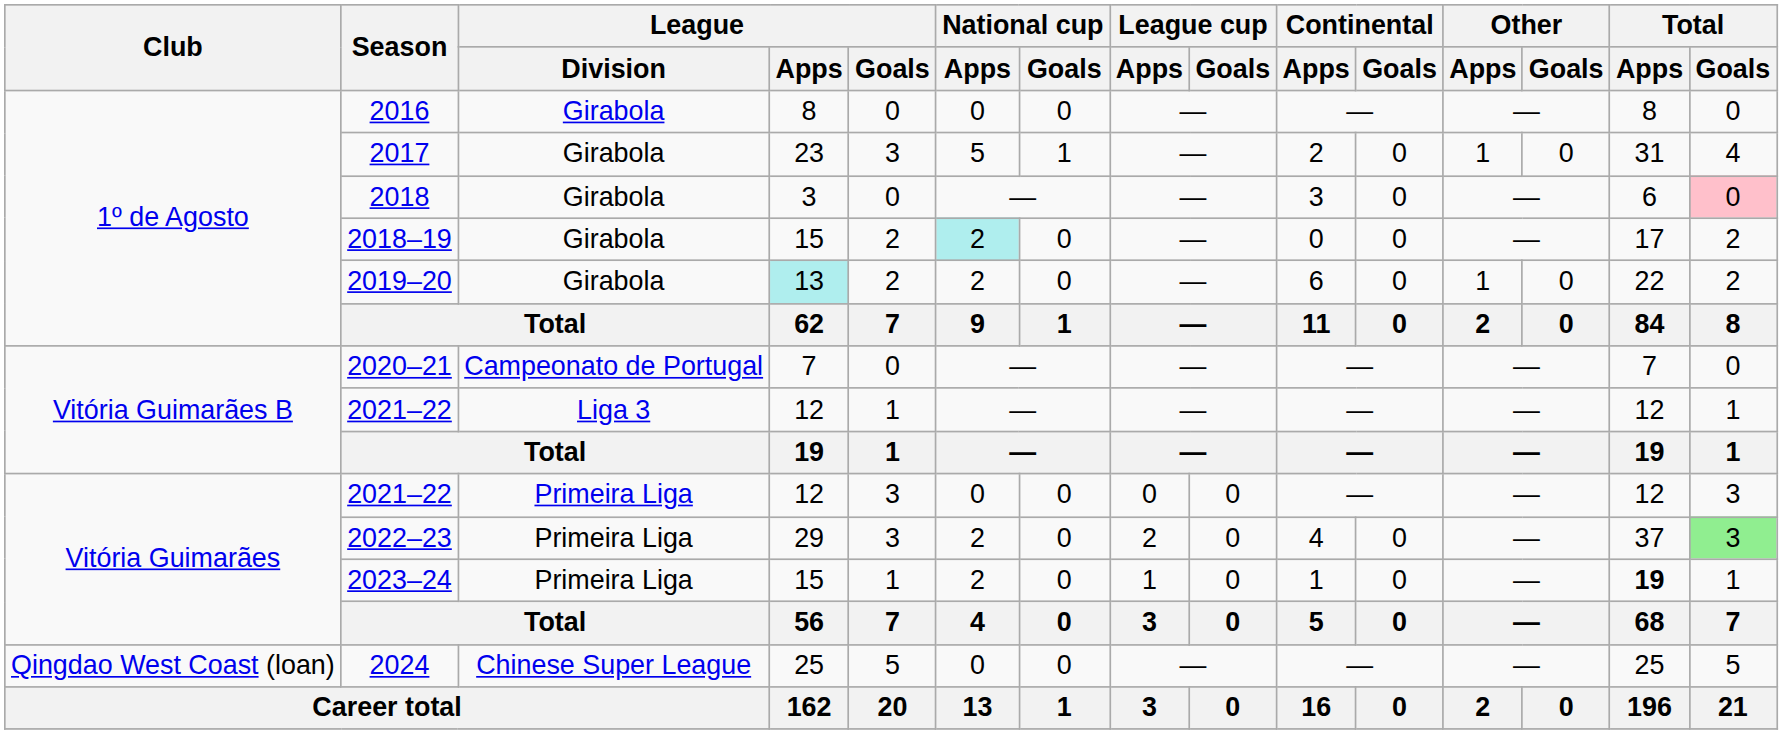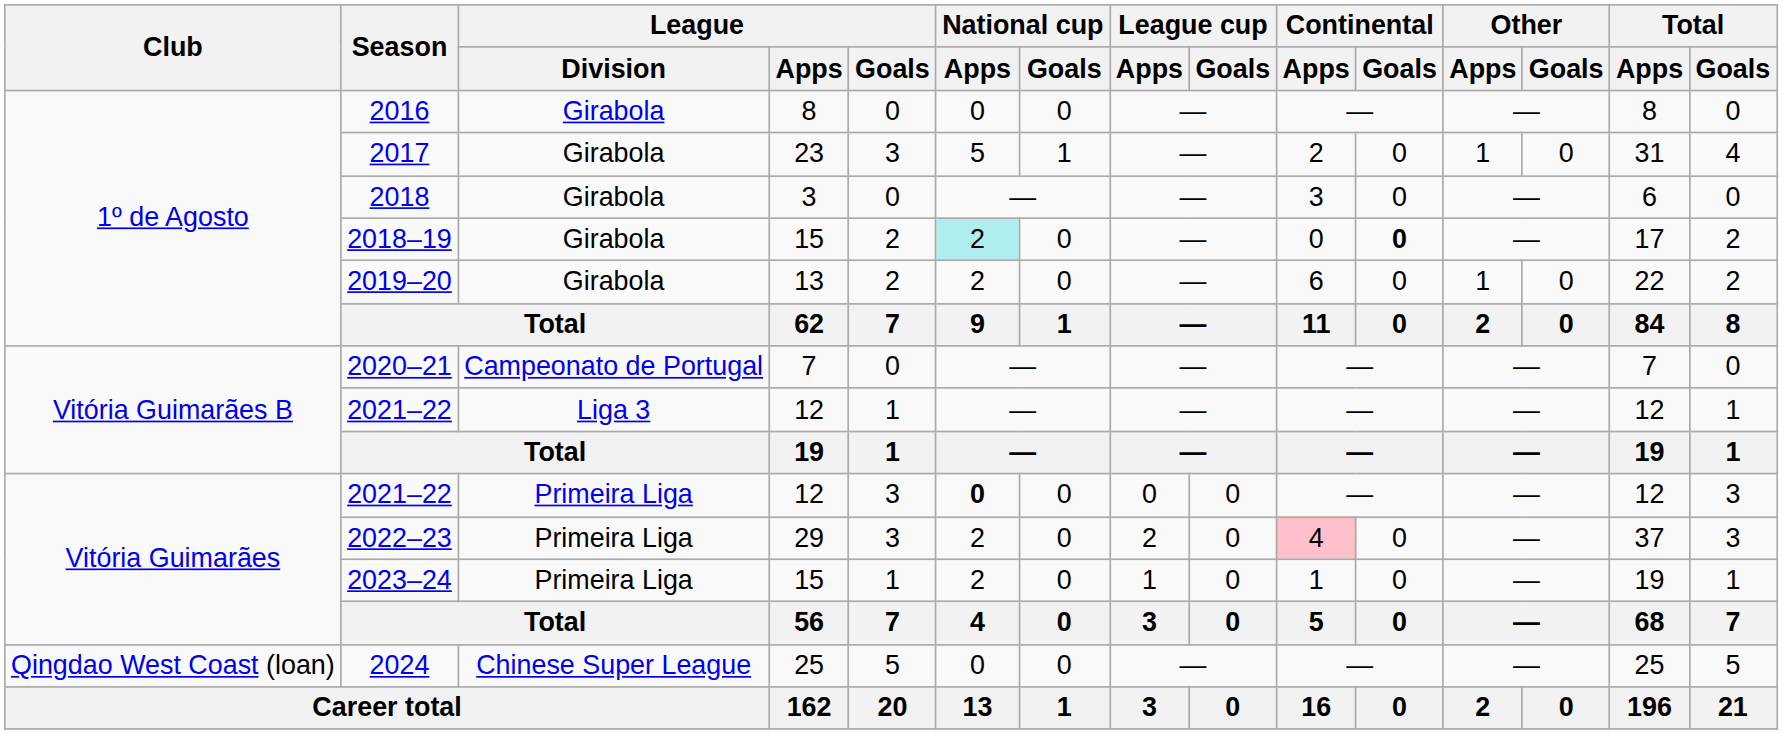(1733, 196) pink background -> (1733, 196) no background
(1400, 238) normal -> (1400, 238) bold
(809, 281) paleturquoise background -> (809, 281) no background
(977, 494) normal -> (977, 494) bold
(1316, 537) no background -> (1316, 537) pink background
(1733, 537) lightgreen background -> (1733, 537) no background
(1650, 580) bold -> (1650, 580) normal
